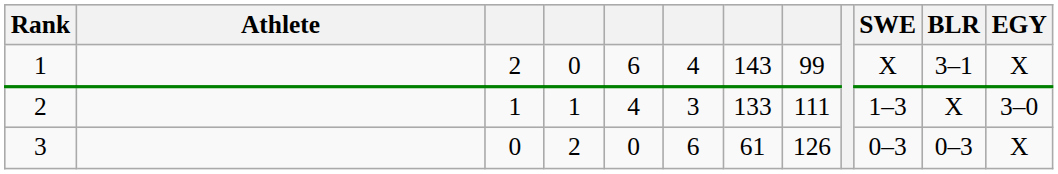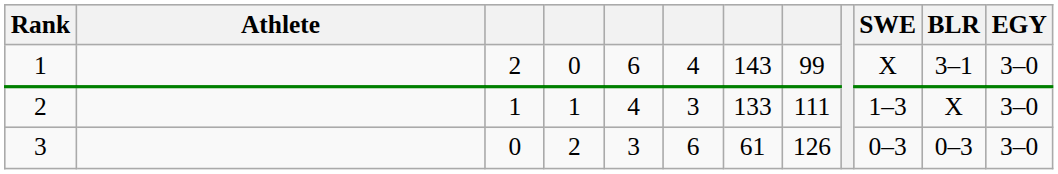(1019, 65) X -> (1019, 65) 3–0
(634, 147) 0 -> (634, 147) 3
(1019, 147) X -> (1019, 147) 3–0
